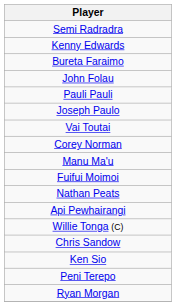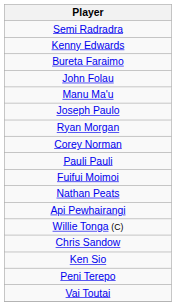(88, 95) Pauli Pauli -> (88, 95) Manu Ma'u
(88, 128) Vai Toutai -> (88, 128) Ryan Morgan
(88, 161) Manu Ma'u -> (88, 161) Pauli Pauli
(88, 293) Ryan Morgan -> (88, 293) Vai Toutai
